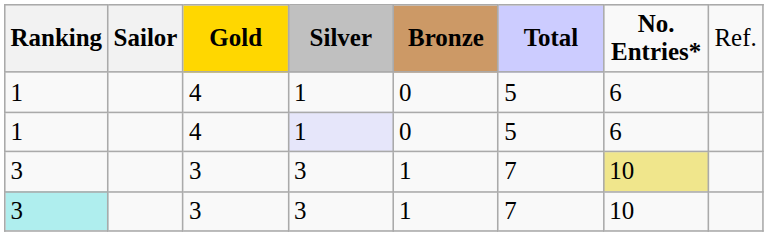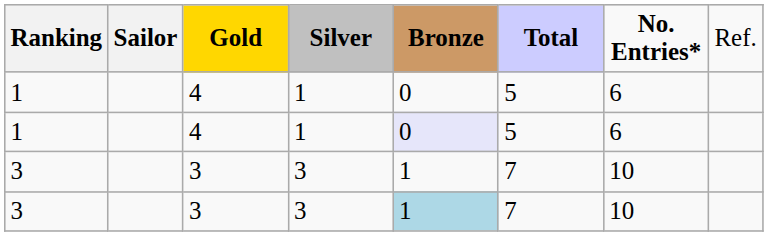(300, 131) lavender background -> (300, 131) no background
(405, 131) no background -> (405, 131) lavender background
(622, 171) khaki background -> (622, 171) no background
(17, 210) paleturquoise background -> (17, 210) no background
(405, 210) no background -> (405, 210) lightblue background
